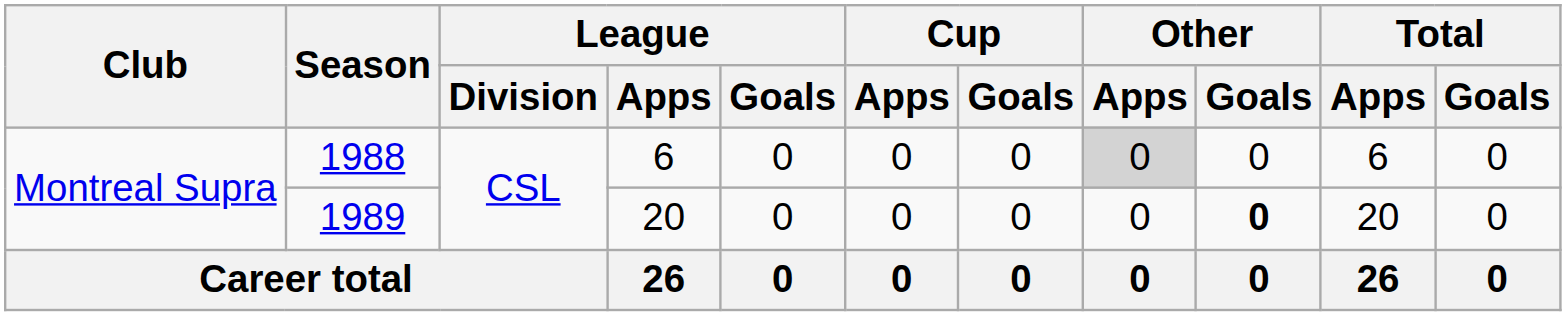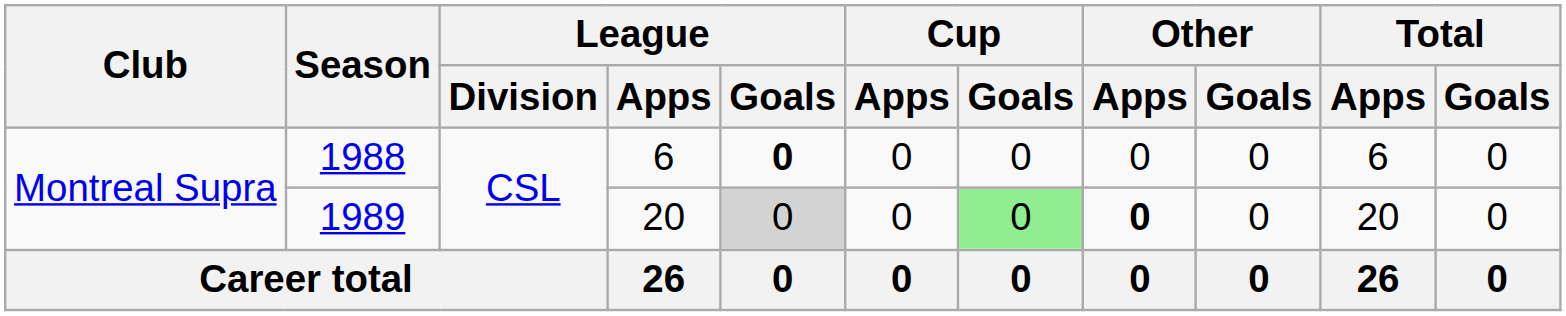(783, 156) normal -> (783, 156) bold
(1140, 156) lightgrey background -> (1140, 156) no background
(783, 217) no background -> (783, 217) lightgrey background
(1021, 217) no background -> (1021, 217) lightgreen background
(1140, 217) normal -> (1140, 217) bold
(1259, 217) bold -> (1259, 217) normal
